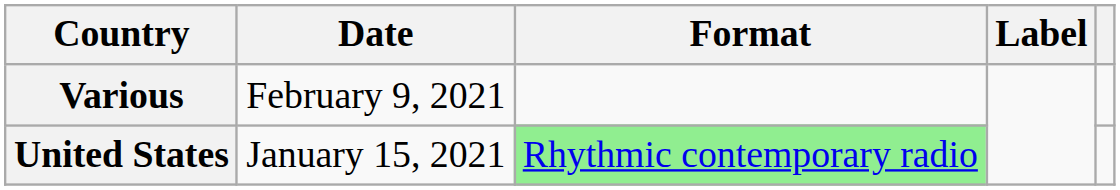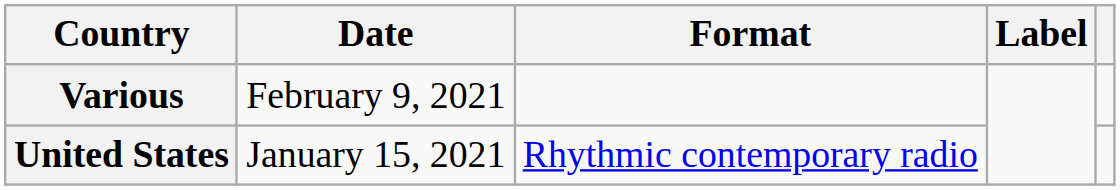(750, 154) lightgreen background -> (750, 154) no background
